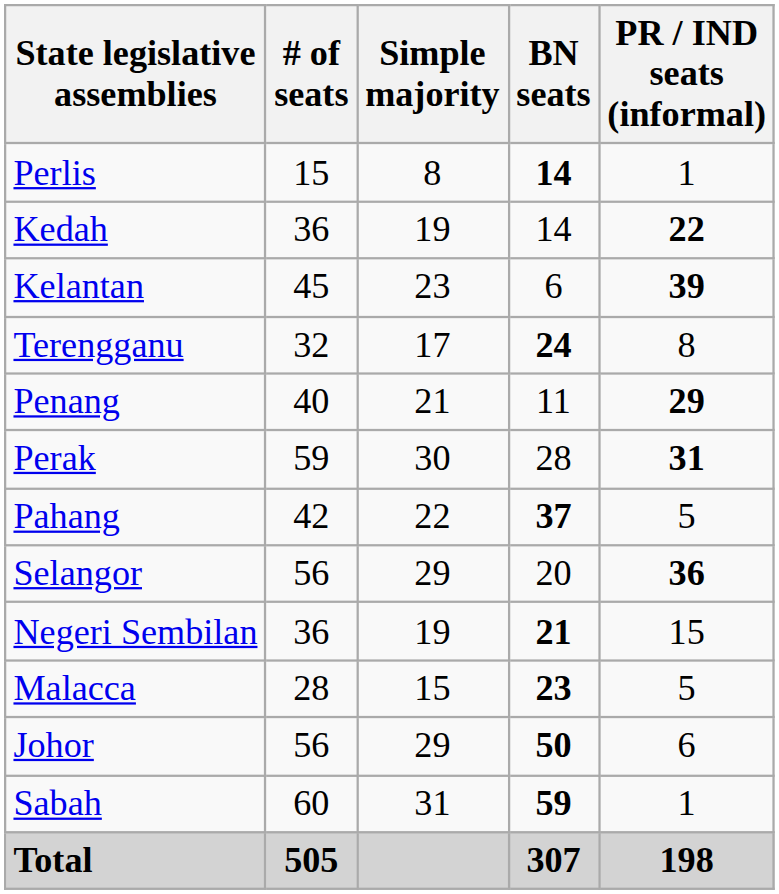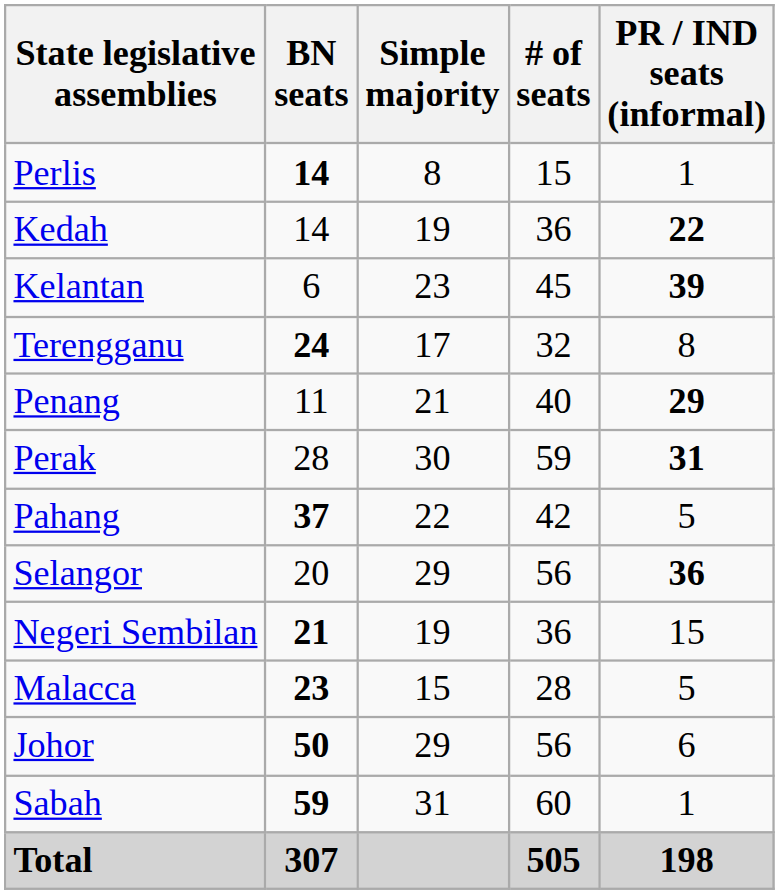columns swapped: (311, 73) <-> (554, 73)
